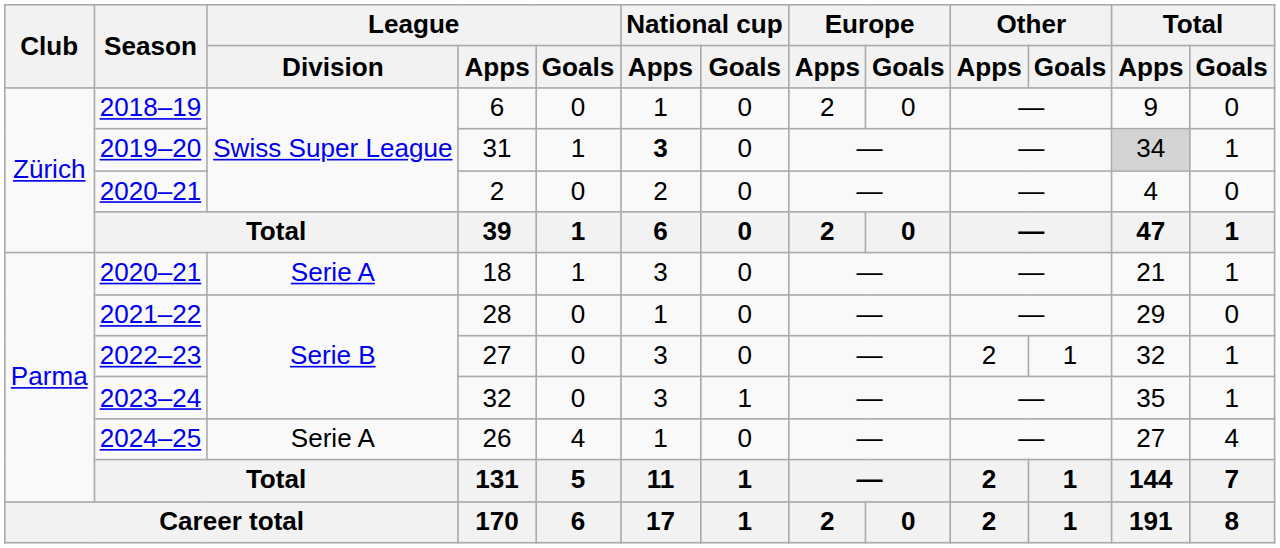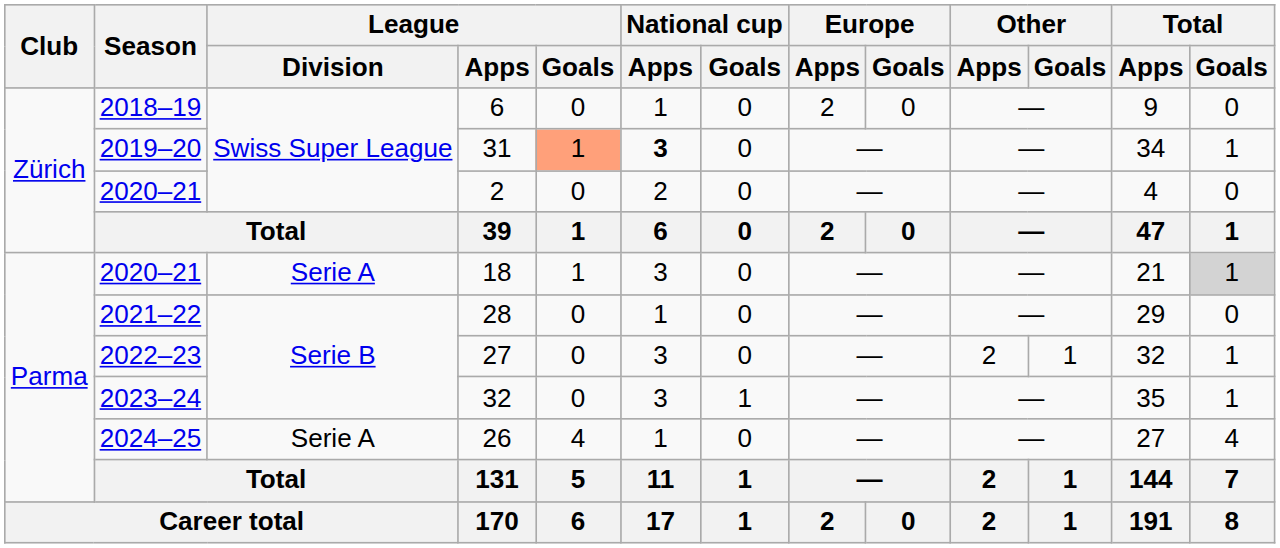(578, 149) no background -> (578, 149) lightsalmon background
(1151, 149) lightgrey background -> (1151, 149) no background
(1232, 273) no background -> (1232, 273) lightgrey background
